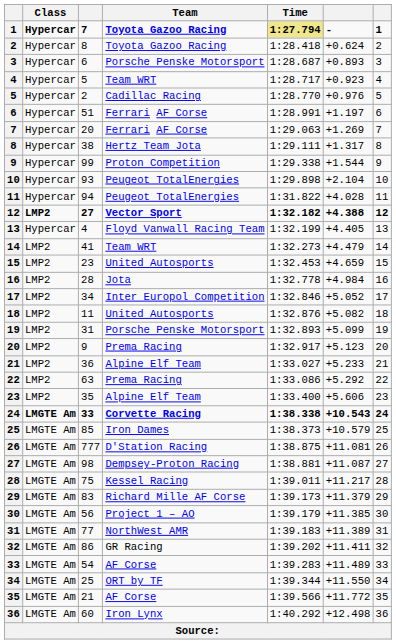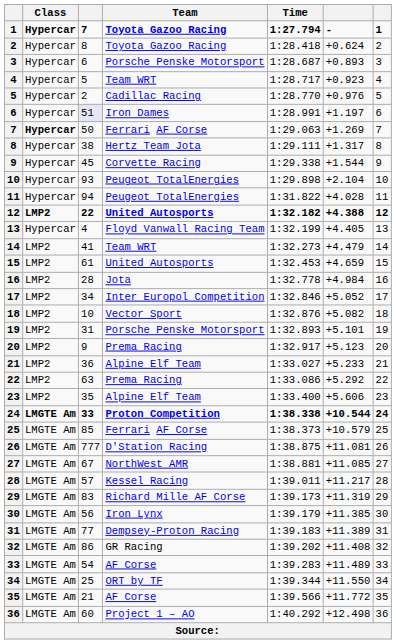(295, 30) khaki background -> (295, 30) no background
(87, 113) no background -> (87, 113) lavender background
(156, 113) Ferrari AF Corse -> (137, 113) Iron Dames
(50, 130) normal -> (50, 130) bold
(87, 130) 20 -> (87, 130) 50
(87, 163) 99 -> (87, 163) 45
(163, 163) Proton Competition -> (153, 163) Corvette Racing
(87, 213) 27 -> (87, 213) 22
(144, 213) Vector Sport -> (159, 213) United Autosports
(87, 264) 23 -> (87, 264) 61
(87, 314) 11 -> (87, 314) 10
(159, 314) United Autosports -> (144, 314) Vector Sport
(345, 330) +5.099 -> (345, 330) +5.101
(153, 414) Corvette Racing -> (163, 414) Proton Competition
(348, 414) +10.543 -> (348, 414) +10.544
(137, 431) Iron Dames -> (156, 431) Ferrari AF Corse
(87, 464) 98 -> (87, 464) 67
(172, 464) Dempsey-Proton Racing -> (147, 464) NorthWest AMR
(348, 464) +11.087 -> (348, 464) +11.085
(87, 481) 75 -> (87, 481) 57
(348, 497) +11.379 -> (348, 497) +11.319
(150, 514) Project 1 – AO -> (134, 514) Iron Lynx
(147, 531) NorthWest AMR -> (172, 531) Dempsey-Proton Racing
(348, 548) +11.411 -> (348, 548) +11.408
(134, 614) Iron Lynx -> (150, 614) Project 1 – AO
